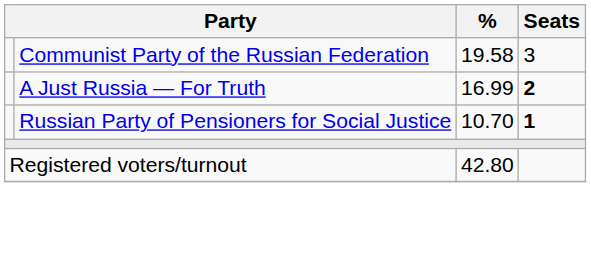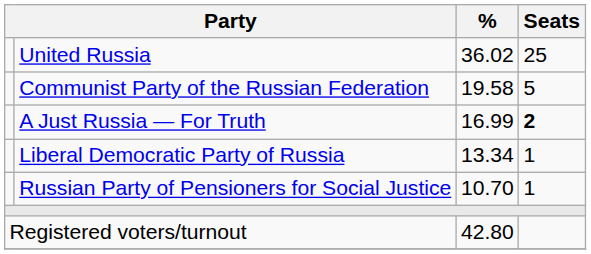+ row: (85, 54)
(529, 54) 3 -> (529, 88) 5
+ row: (182, 155)
(529, 121) bold -> (529, 188) normal
